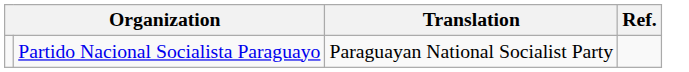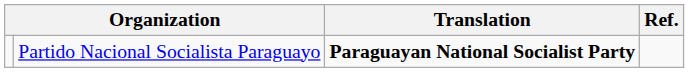(471, 51) normal -> (482, 51) bold
